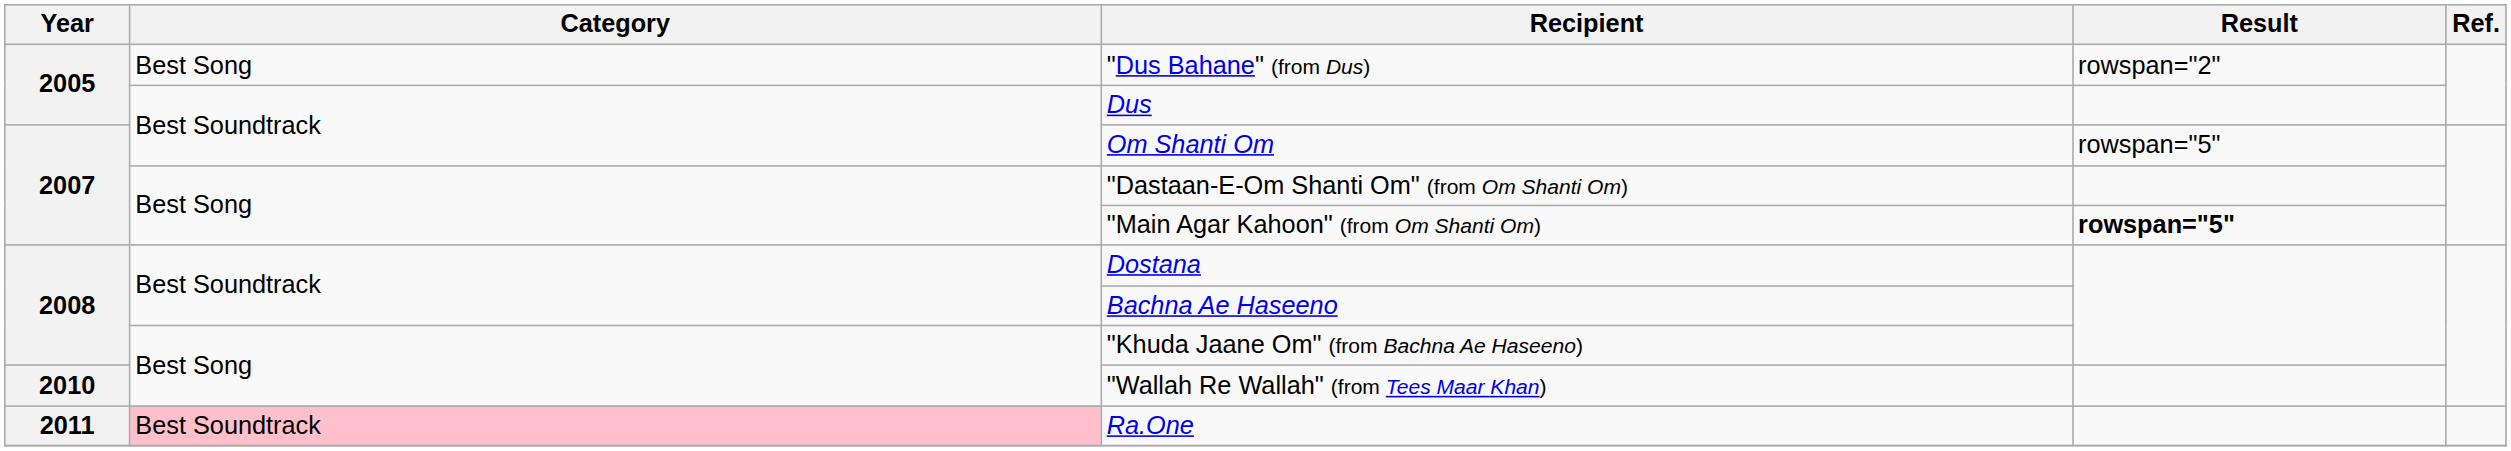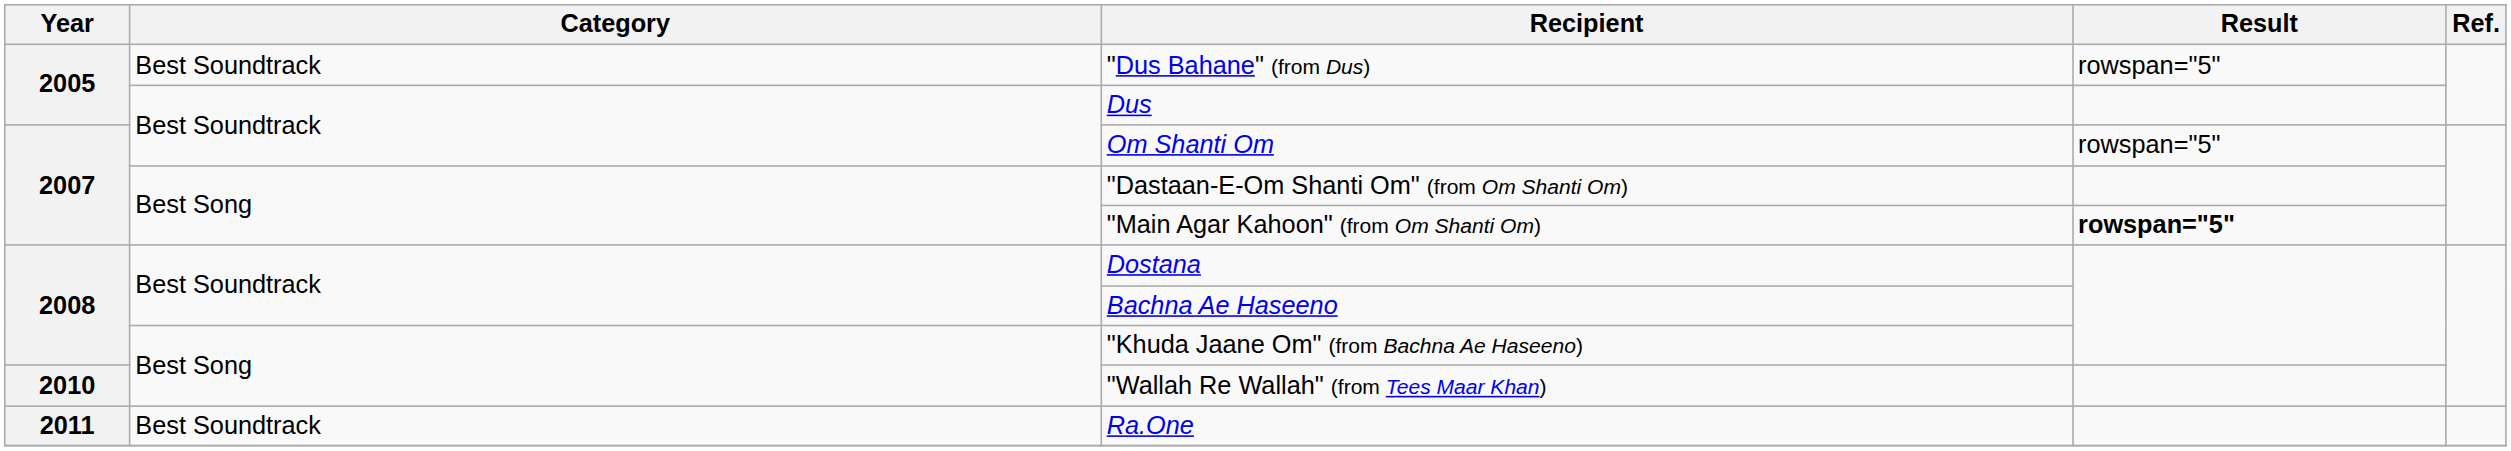(194, 64) Best Song -> (228, 64) Best Soundtrack
(2149, 64) rowspan="2" -> (2149, 64) rowspan="5"
(228, 425) pink background -> (228, 425) no background
